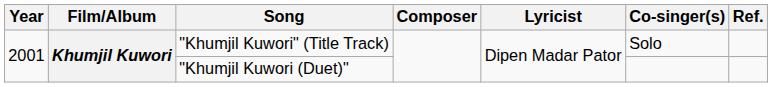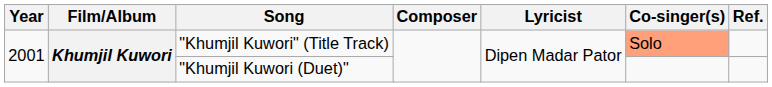(645, 43) no background -> (645, 43) lightsalmon background
